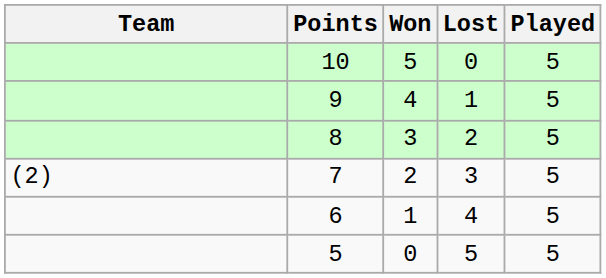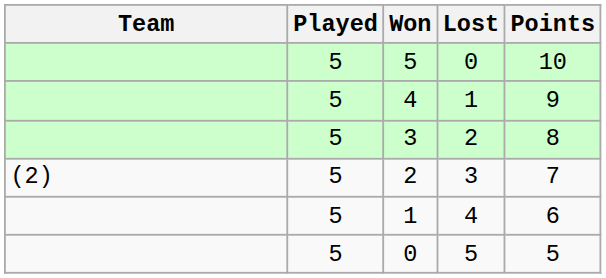columns swapped: (553, 24) <-> (336, 24)
